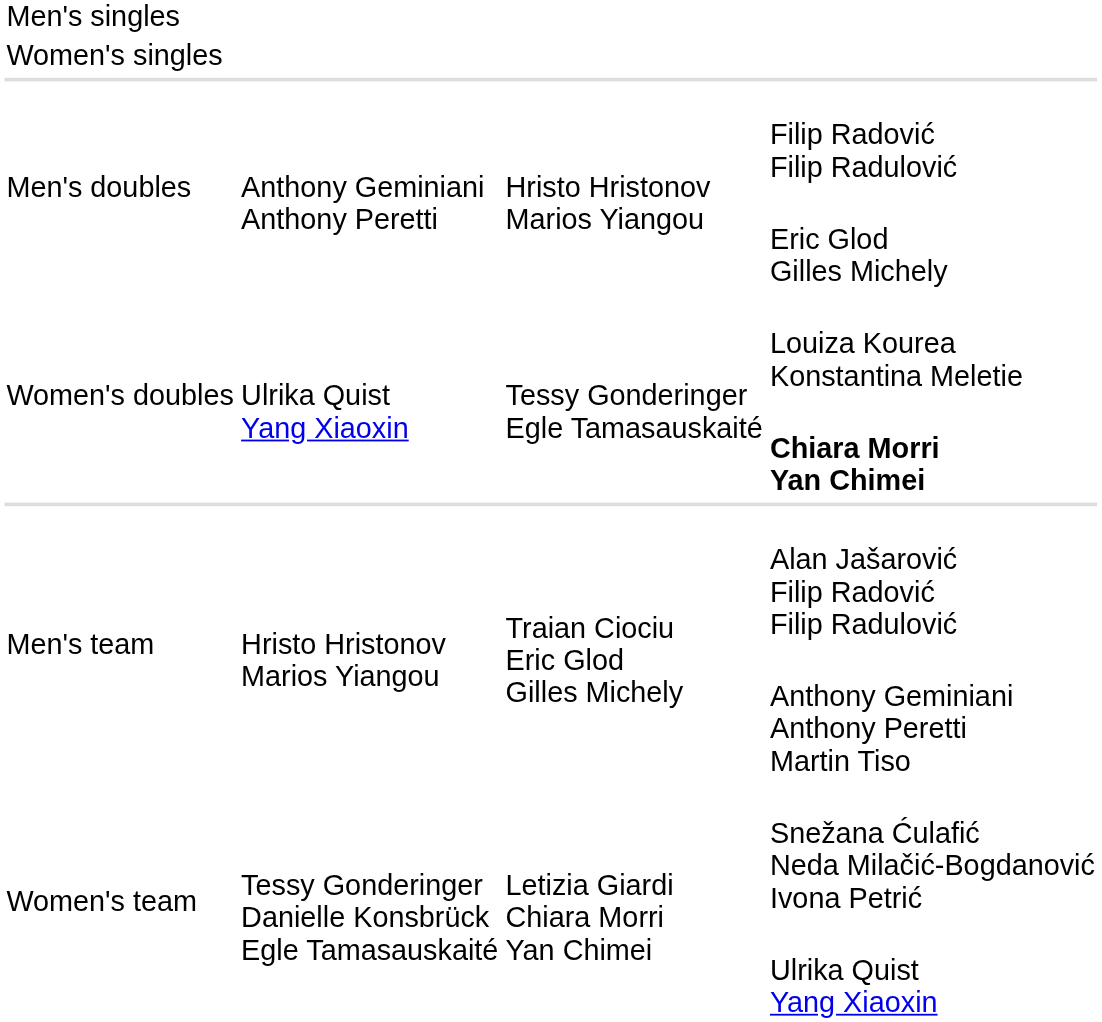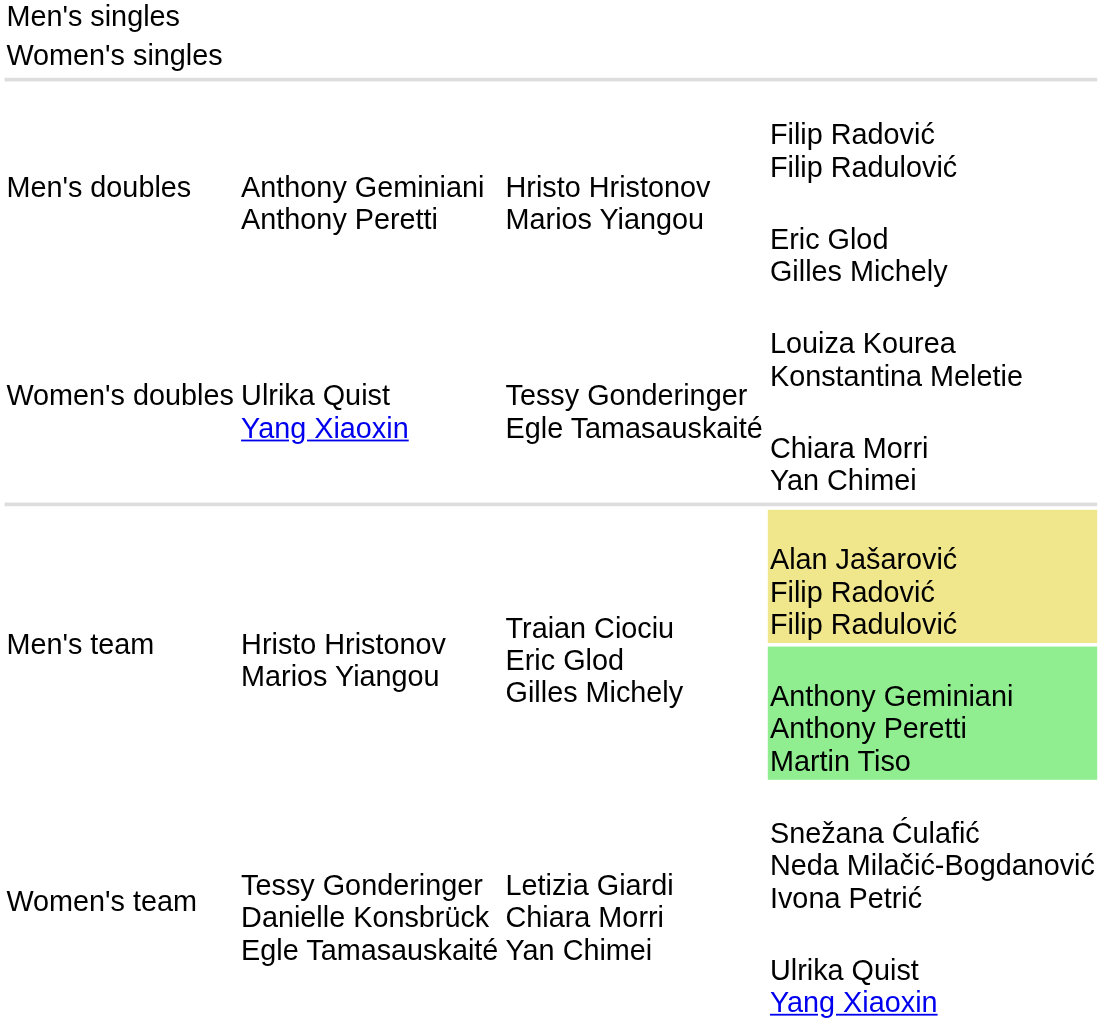(855, 464) bold -> (849, 464) normal
(864, 592) no background -> (864, 592) khaki background
(892, 728) no background -> (892, 728) lightgreen background
